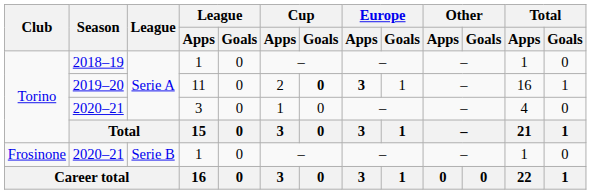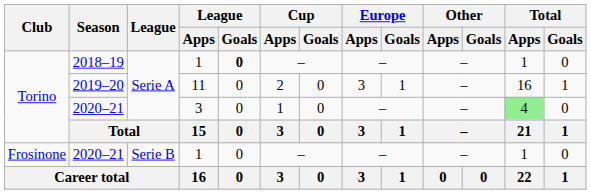(239, 62) normal -> (239, 62) bold
(321, 85) bold -> (321, 85) normal
(361, 85) bold -> (361, 85) normal
(524, 108) no background -> (524, 108) lightgreen background
